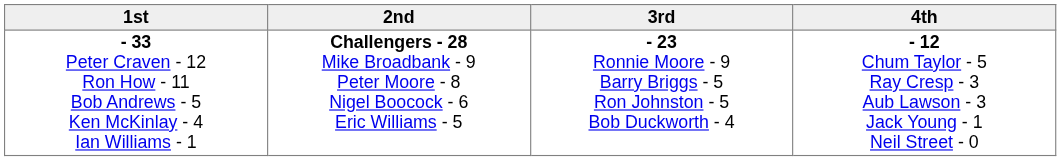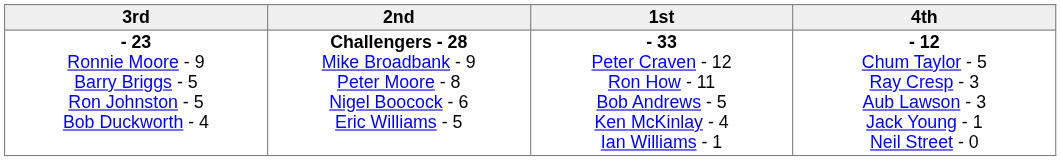columns swapped: (136, 17) <-> (662, 17)
